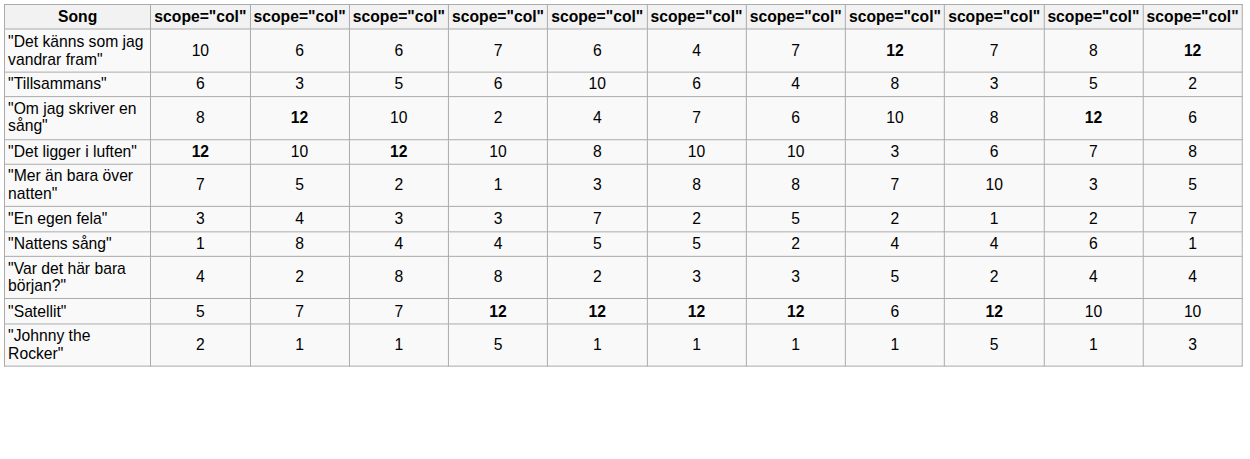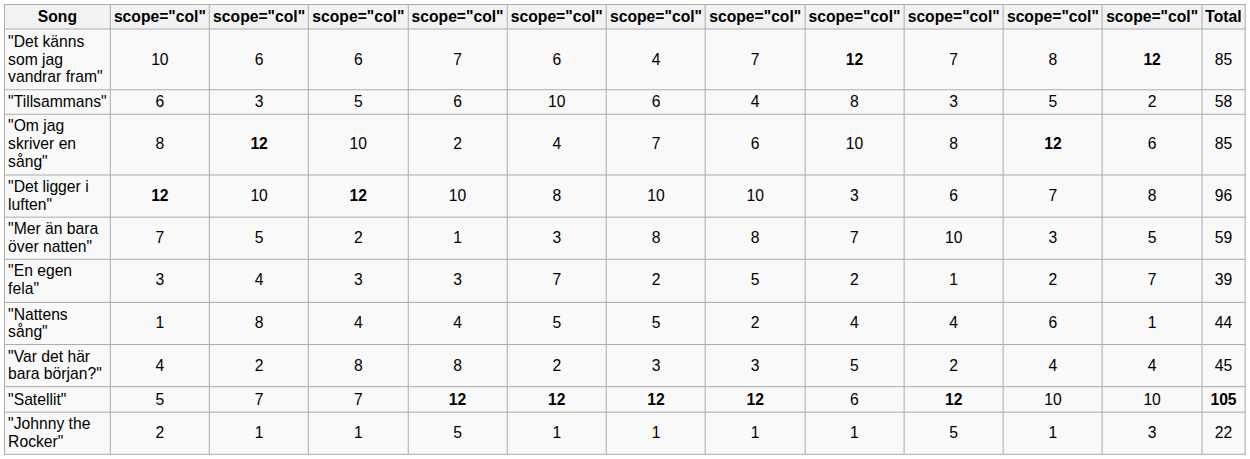+ column: (1224, 16)
